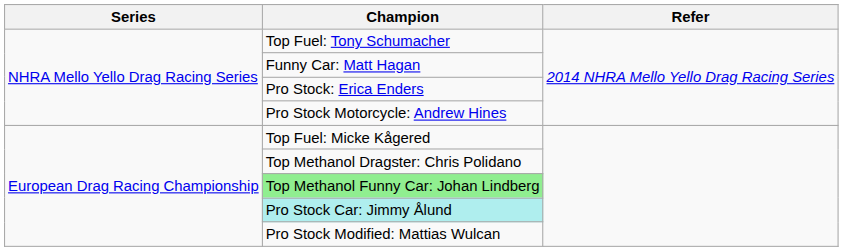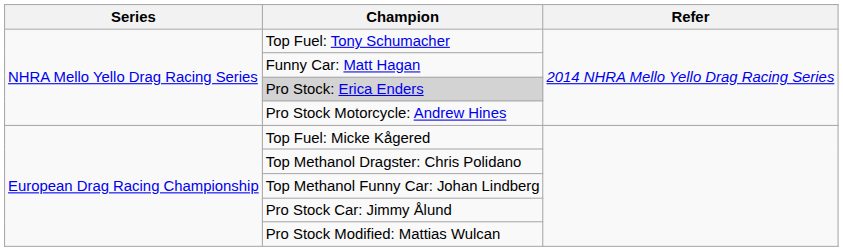(345, 89) no background -> (345, 89) lightgrey background
(403, 186) lightgreen background -> (403, 186) no background
(359, 210) paleturquoise background -> (359, 210) no background
